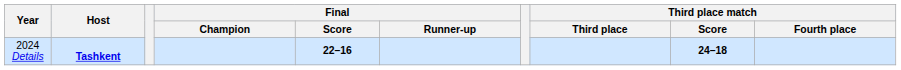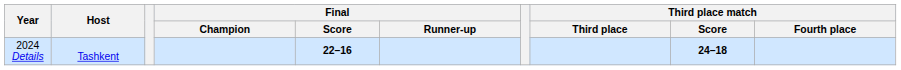(98, 57) bold -> (98, 57) normal
